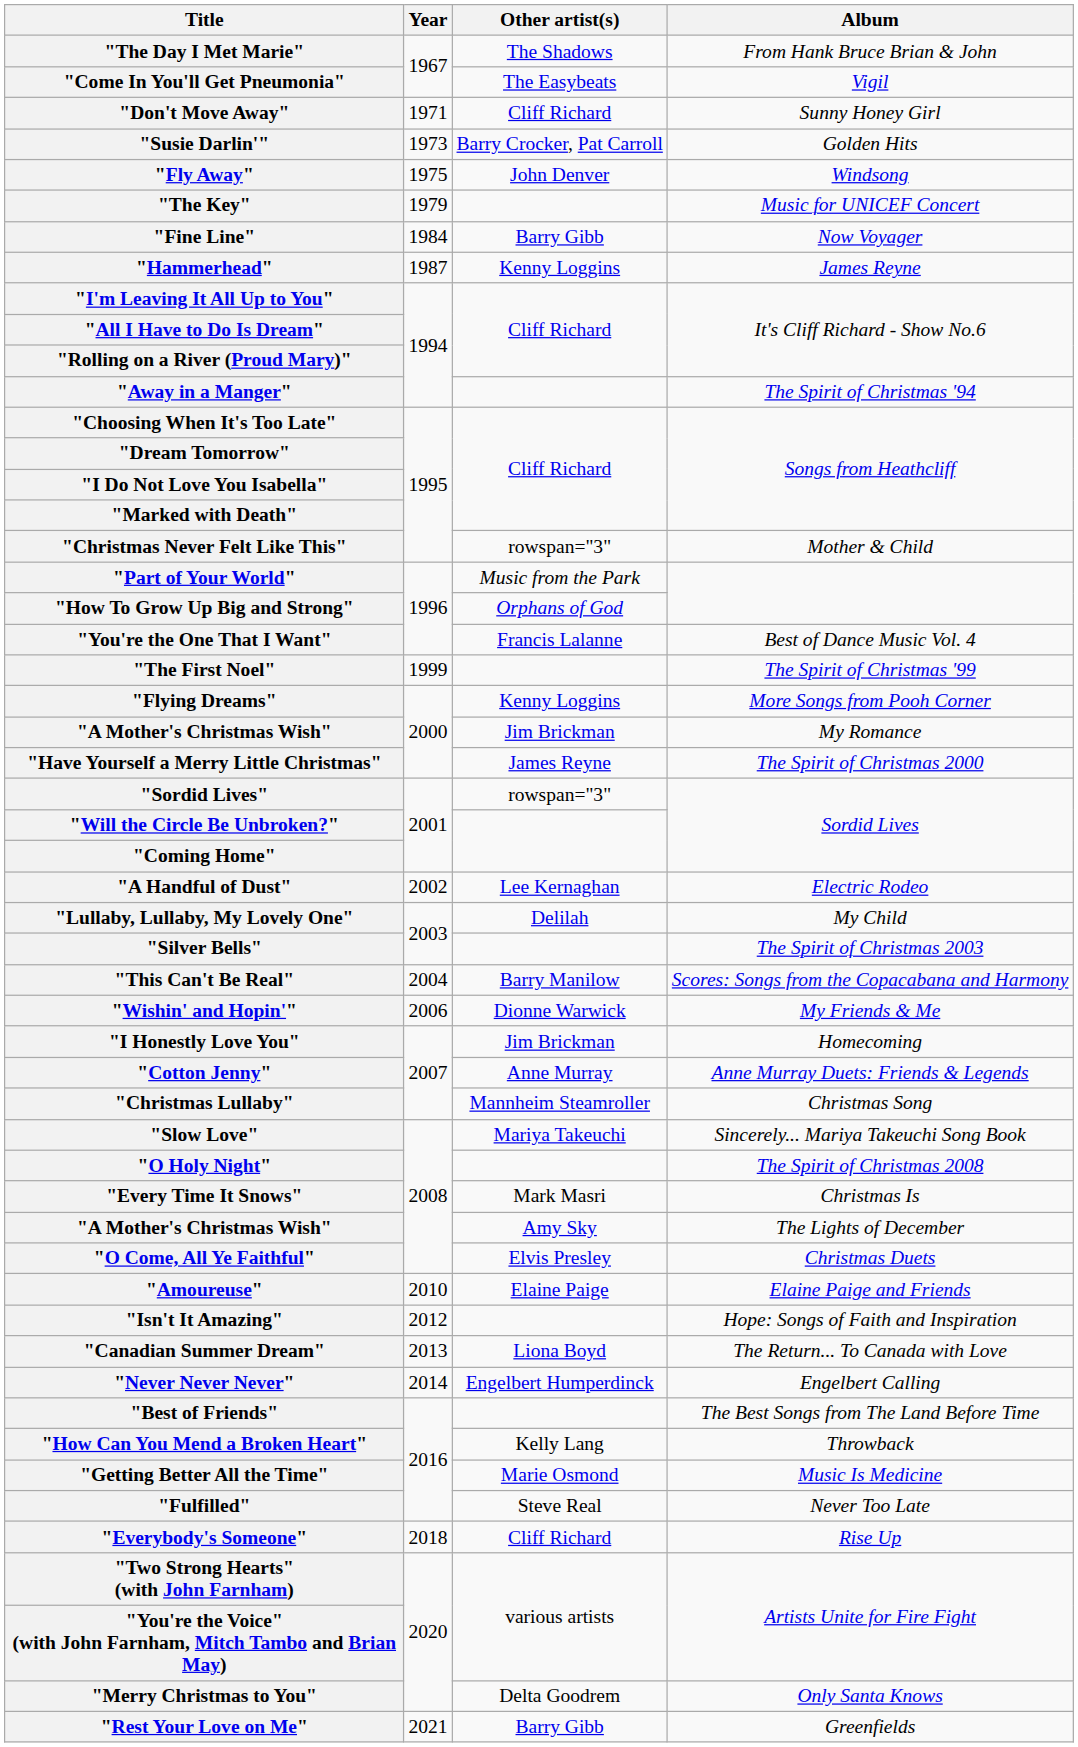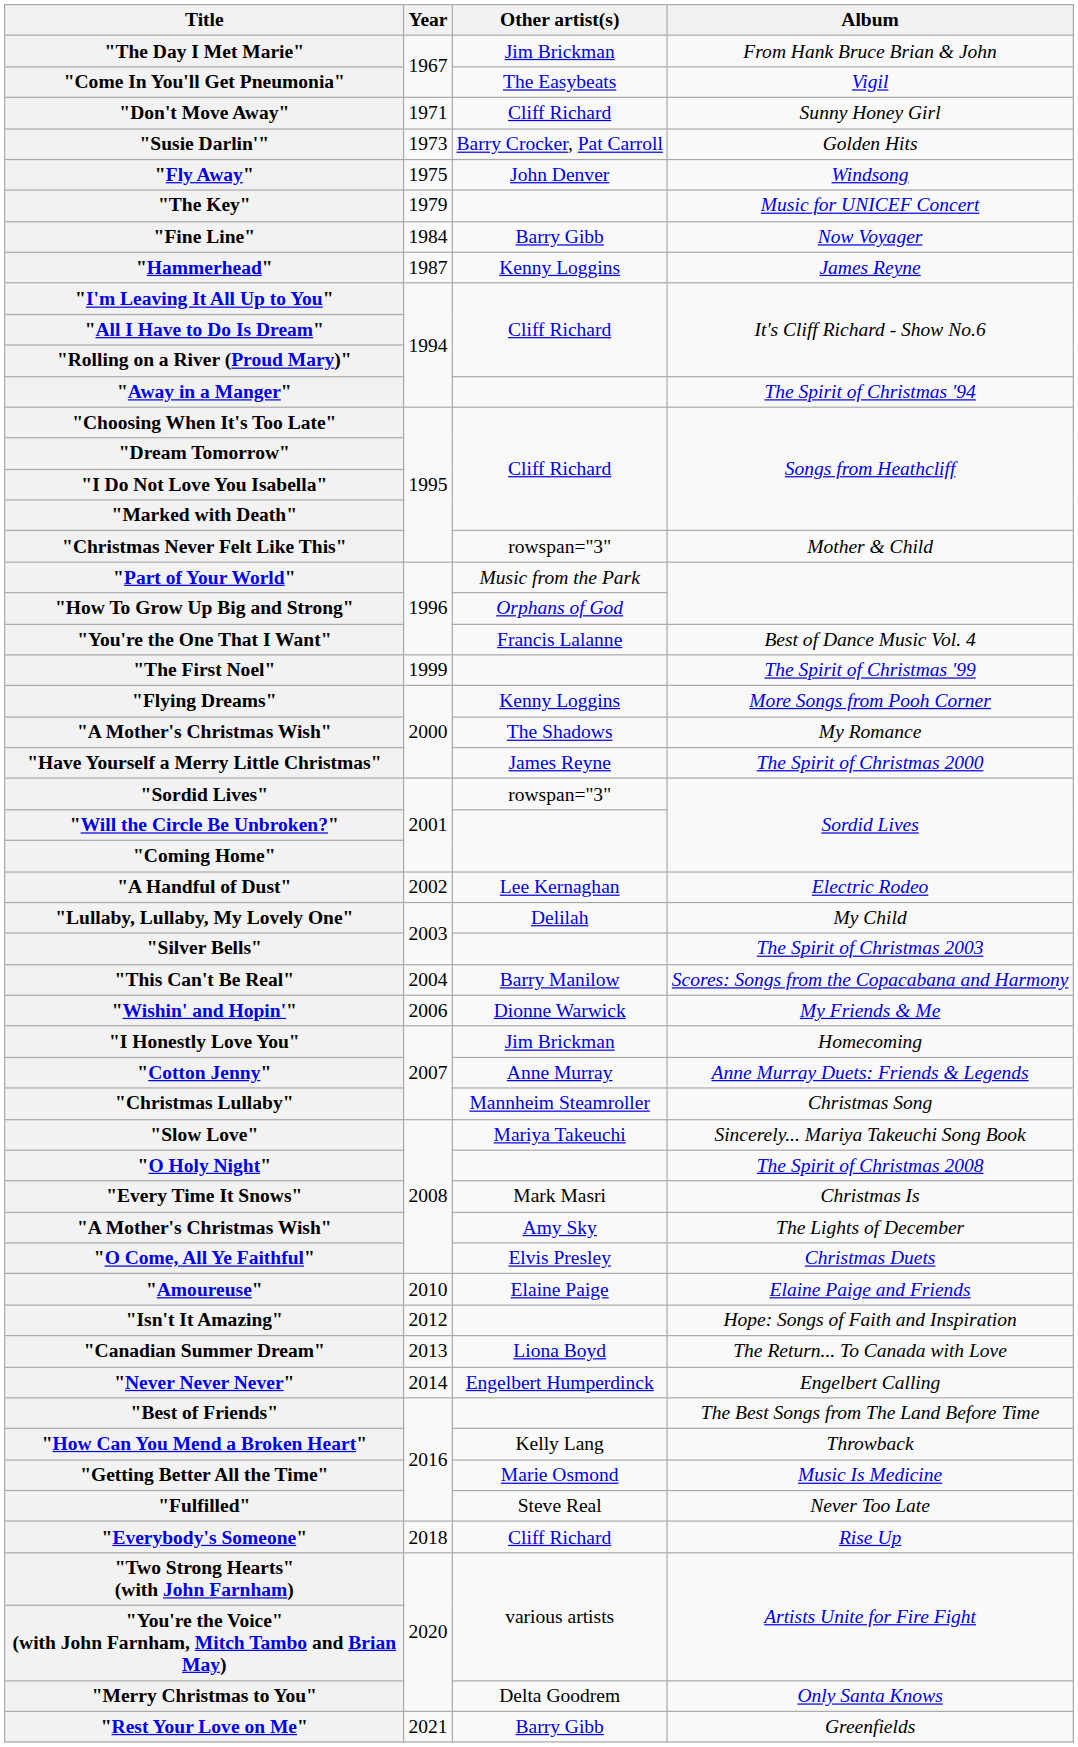(560, 50) The Shadows -> (560, 50) Jim Brickman
(560, 732) Jim Brickman -> (560, 732) The Shadows
